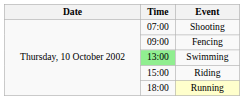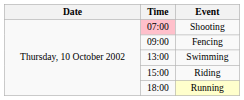(158, 27) no background -> (158, 27) pink background
(158, 57) lightgreen background -> (158, 57) no background
